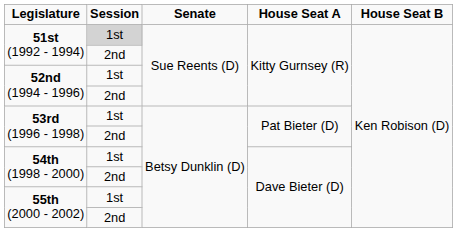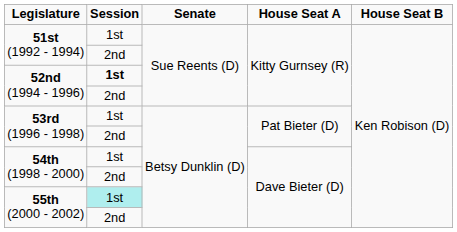(115, 34) lightgrey background -> (115, 34) no background
(115, 75) normal -> (115, 75) bold
(115, 197) no background -> (115, 197) paleturquoise background
